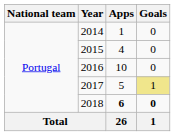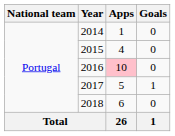(121, 67) no background -> (121, 67) pink background
(153, 85) khaki background -> (153, 85) no background
(121, 103) bold -> (121, 103) normal
(153, 103) bold -> (153, 103) normal
